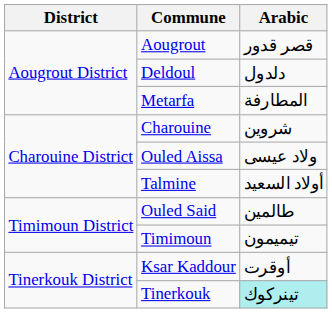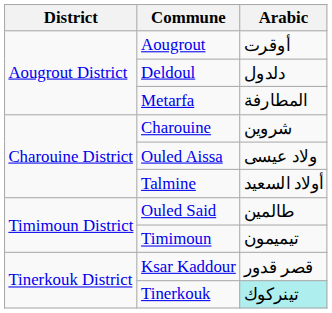(279, 45) قصر قدور -> (267, 45) أوﻗﺮت
(267, 267) أوﻗﺮت -> (279, 267) قصر قدور
